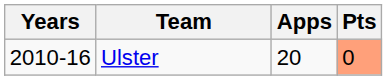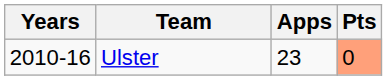(289, 57) 20 -> (289, 57) 23
